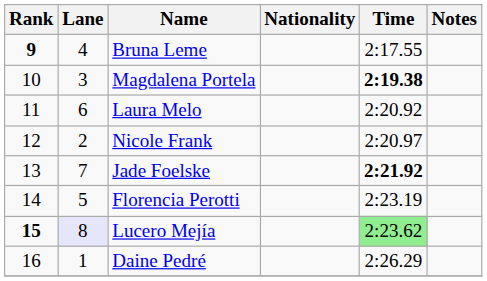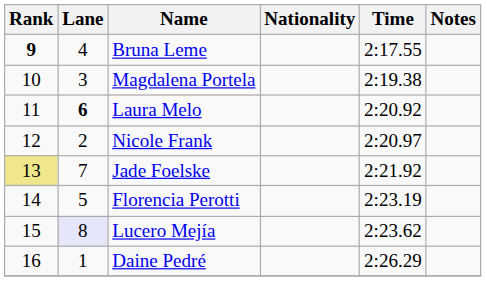(393, 79) bold -> (393, 79) normal
(83, 110) normal -> (83, 110) bold
(31, 170) no background -> (31, 170) khaki background
(393, 170) bold -> (393, 170) normal
(31, 230) bold -> (31, 230) normal
(393, 230) lightgreen background -> (393, 230) no background
